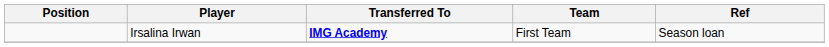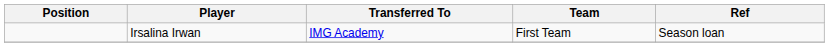(348, 32) bold -> (346, 32) normal
